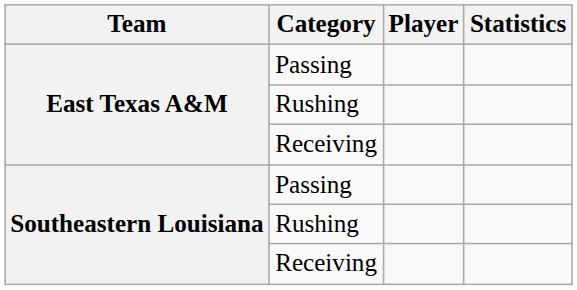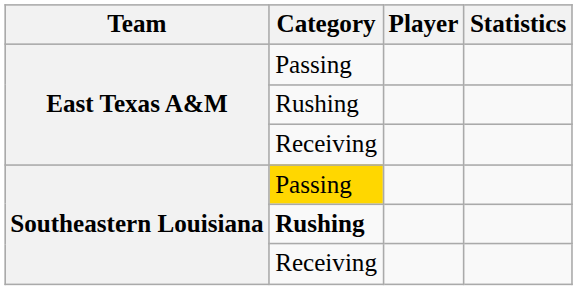(314, 183) no background -> (314, 183) gold background
(317, 223) normal -> (320, 223) bold
